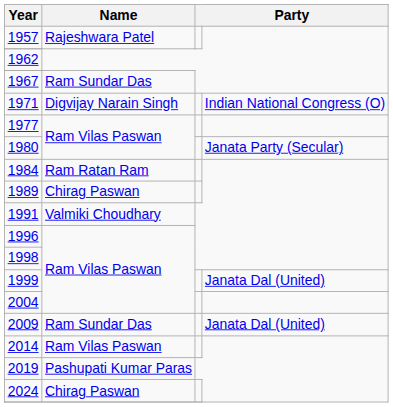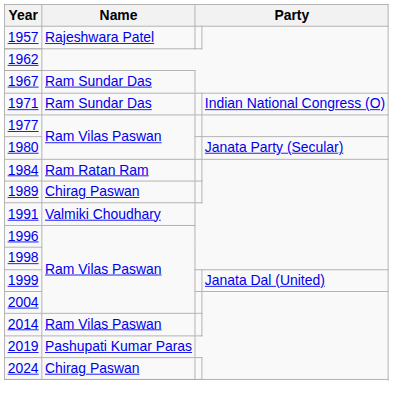(112, 103) Digvijay Narain Singh -> (98, 103) Ram Sundar Das
- row: (23, 324)
